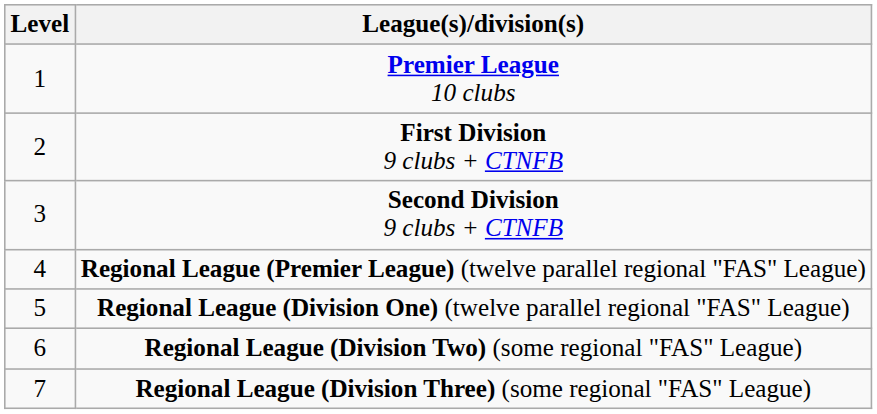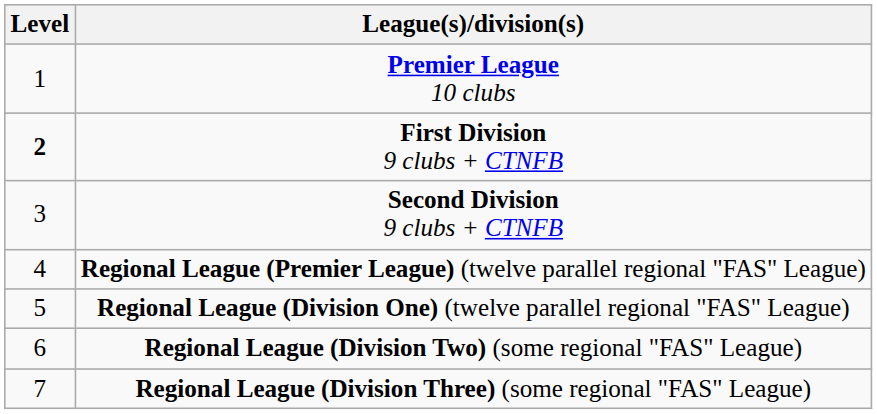(40, 146) normal -> (40, 146) bold
